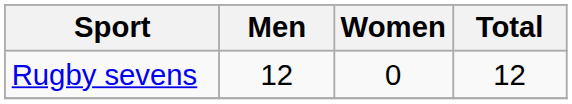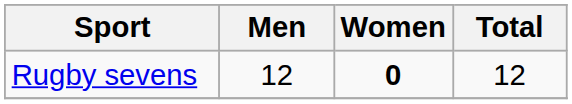(393, 74) normal -> (393, 74) bold
